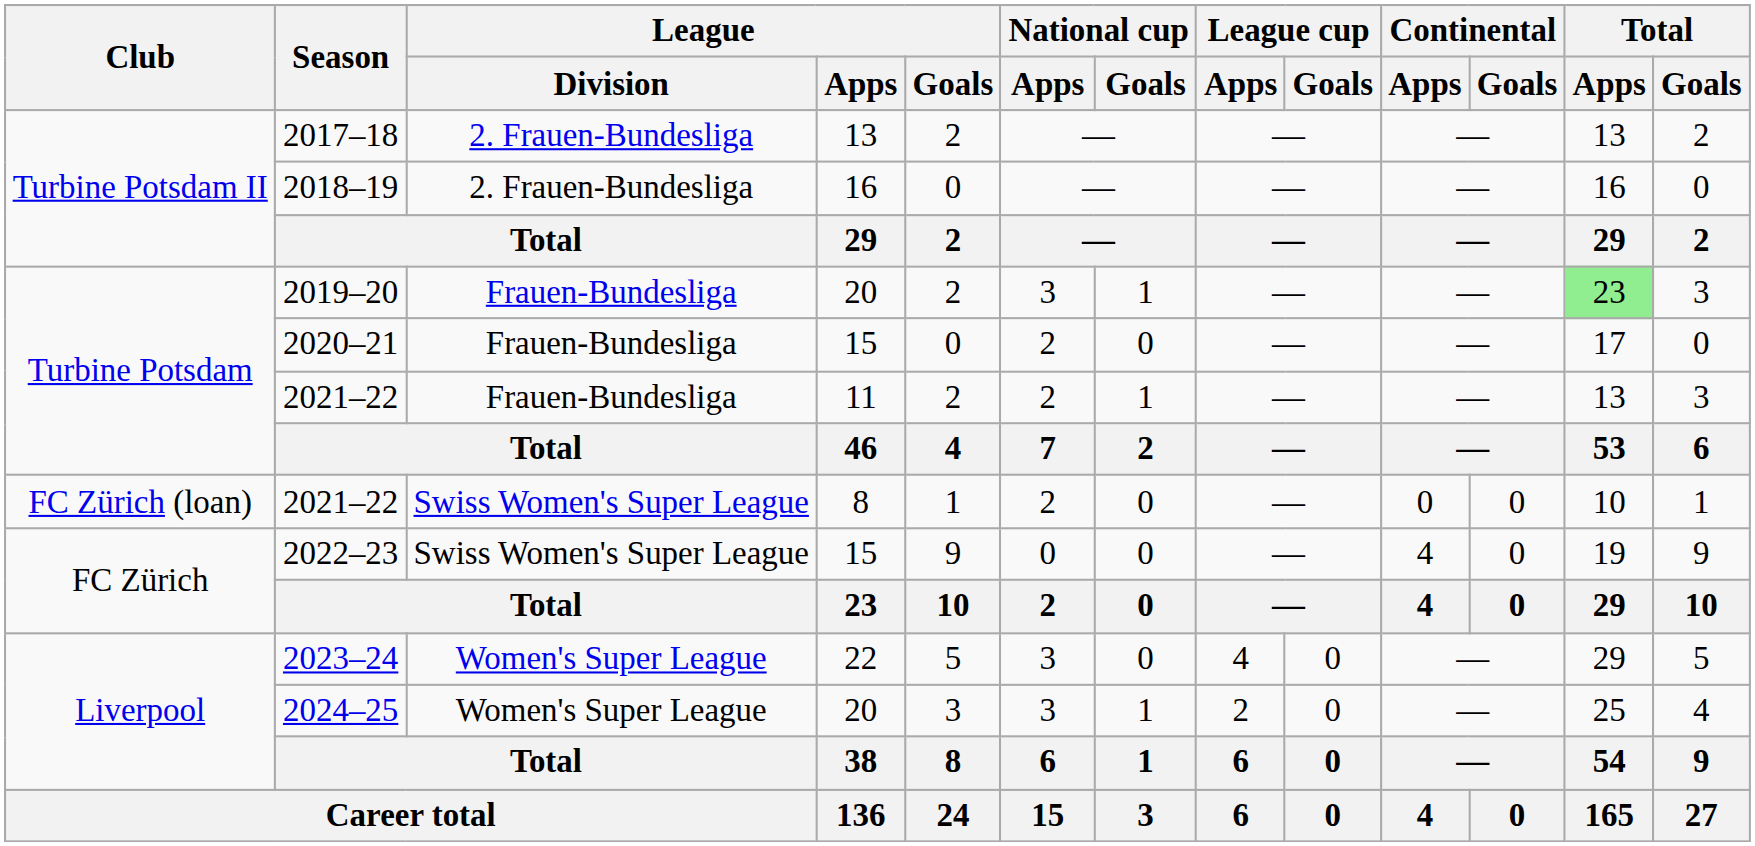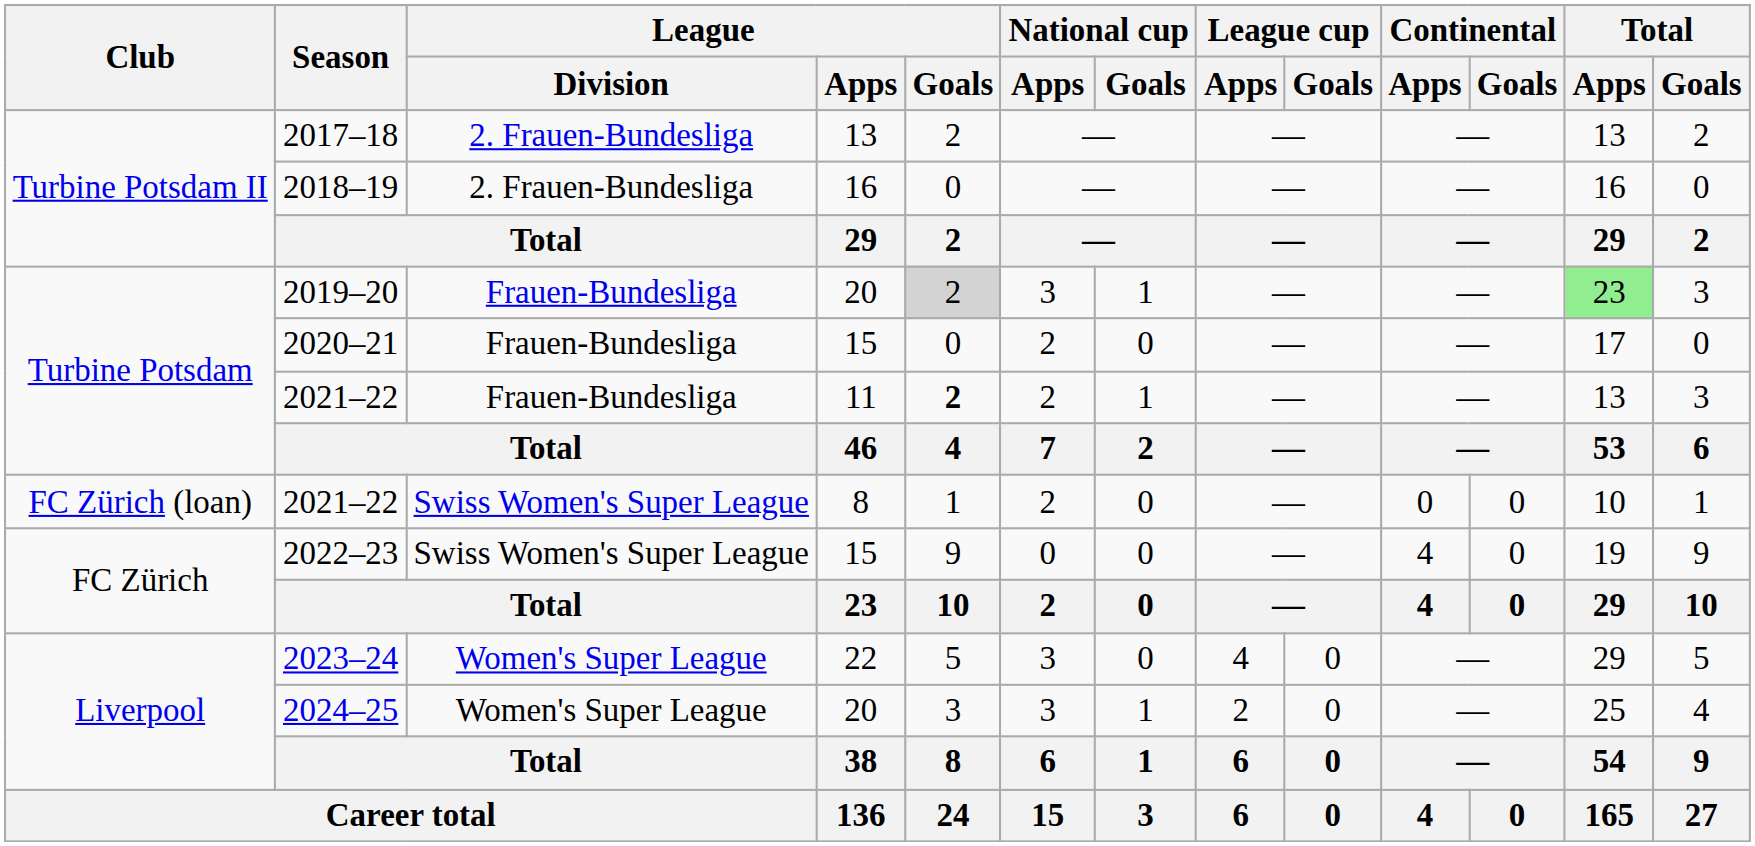(953, 291) no background -> (953, 291) lightgrey background
(953, 396) normal -> (953, 396) bold
